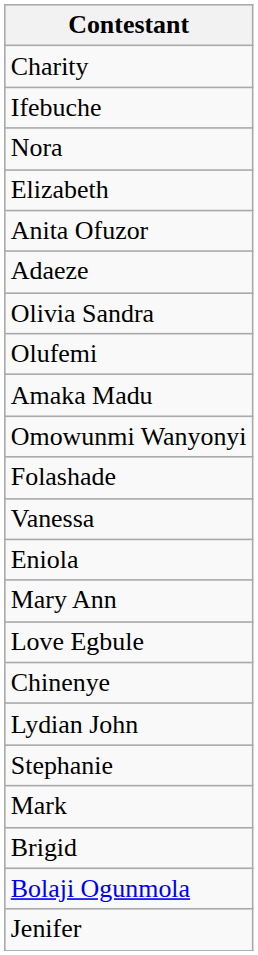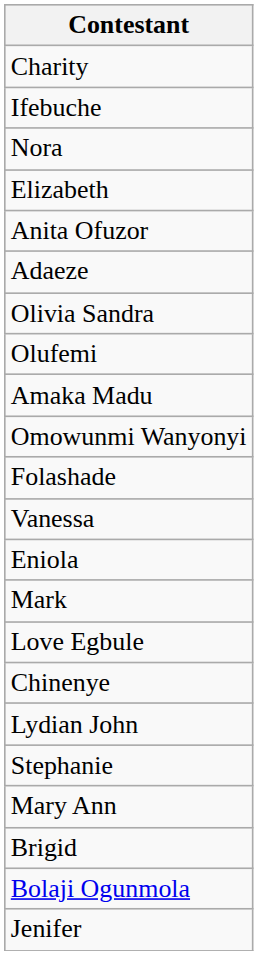(64, 600) Mary Ann -> (39, 600) Mark
(39, 806) Mark -> (64, 806) Mary Ann
